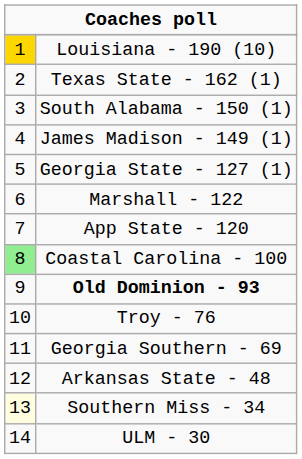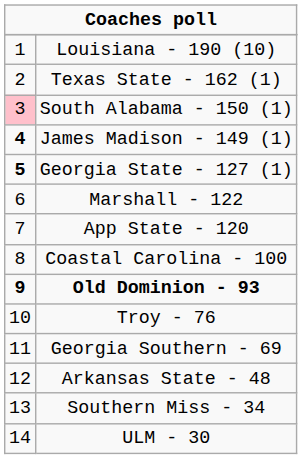(20, 50) gold background -> (20, 50) no background
(20, 110) no background -> (20, 110) pink background
(20, 139) normal -> (20, 139) bold
(20, 169) normal -> (20, 169) bold
(20, 259) lightgreen background -> (20, 259) no background
(20, 289) normal -> (20, 289) bold
(20, 408) lightyellow background -> (20, 408) no background
